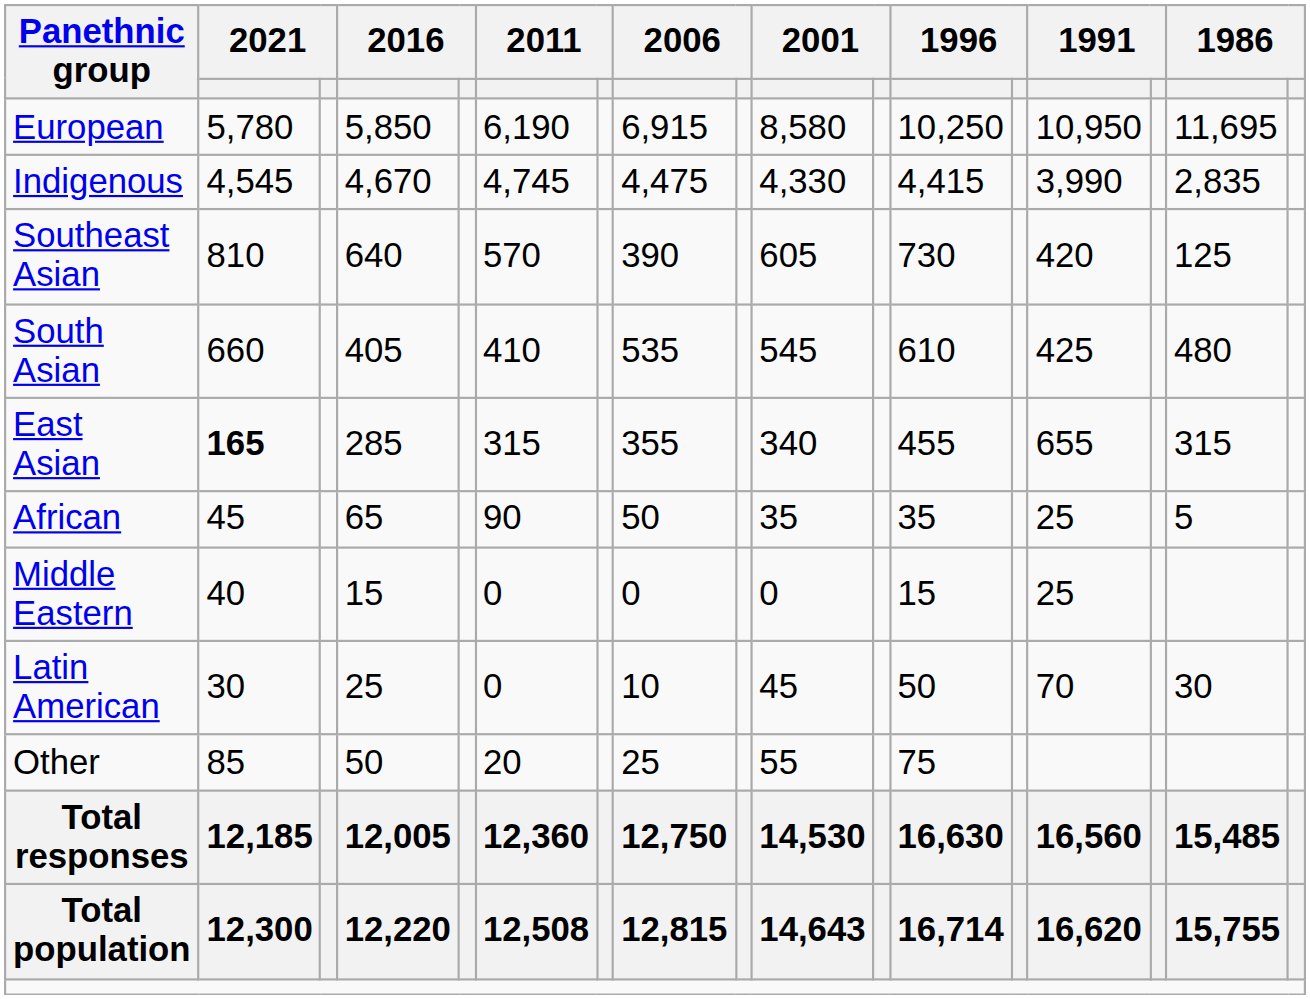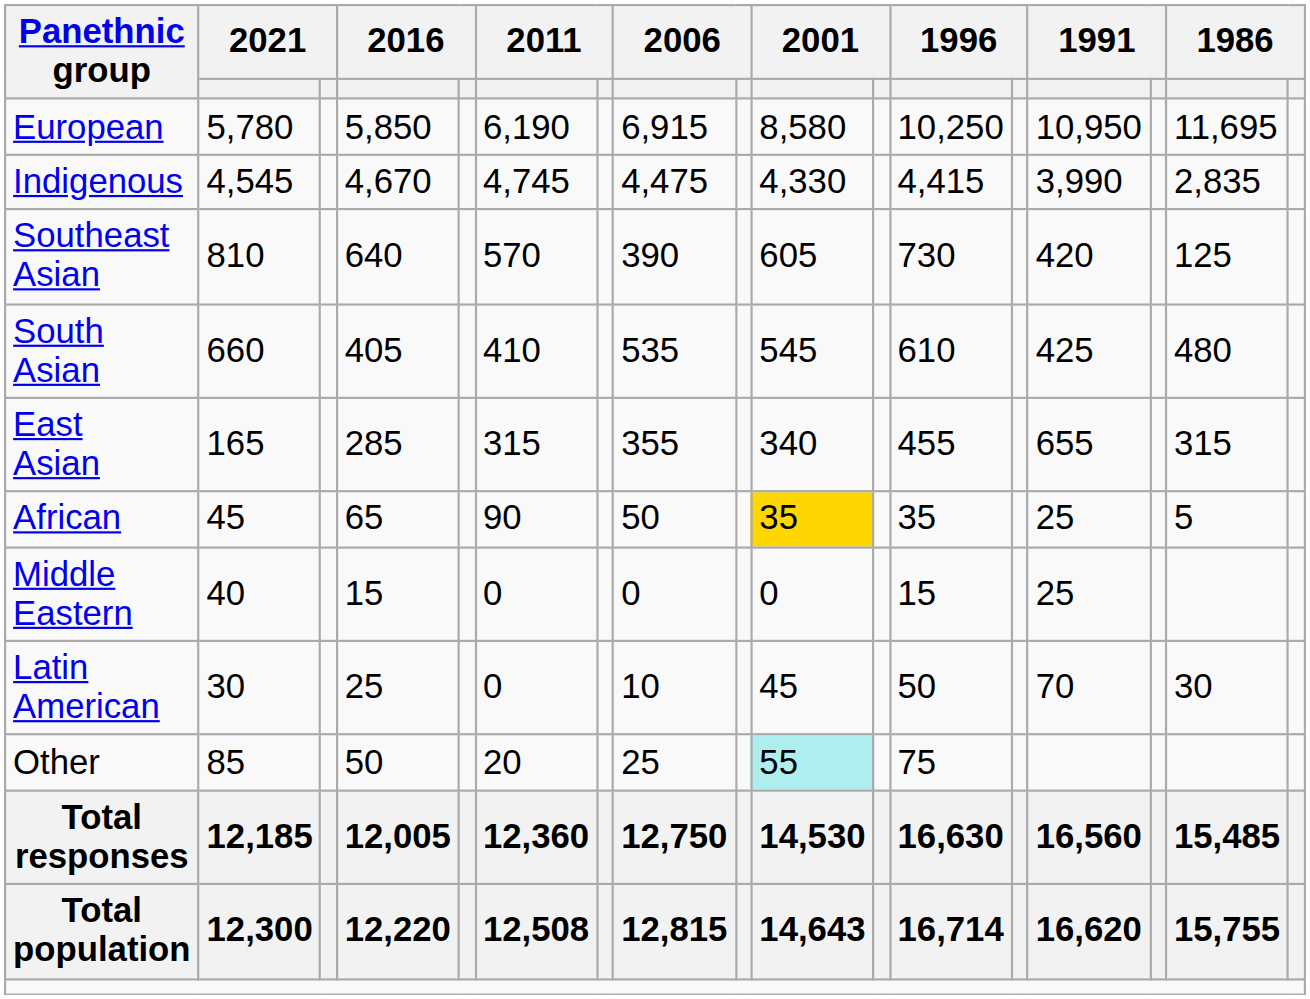(235, 444) bold -> (235, 444) normal
(779, 518) no background -> (779, 518) gold background
(779, 761) no background -> (779, 761) paleturquoise background
